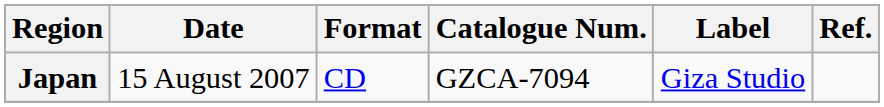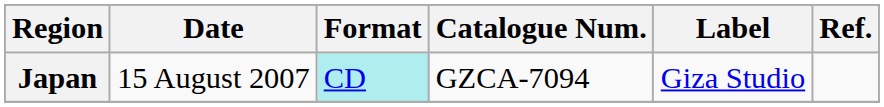(345, 76) no background -> (345, 76) paleturquoise background
